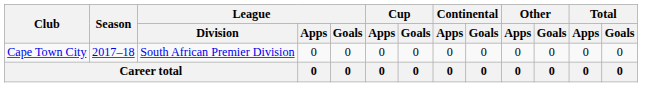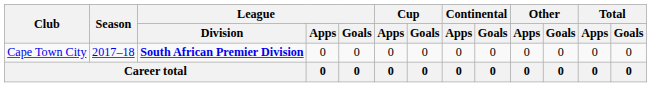(217, 52) normal -> (222, 52) bold
